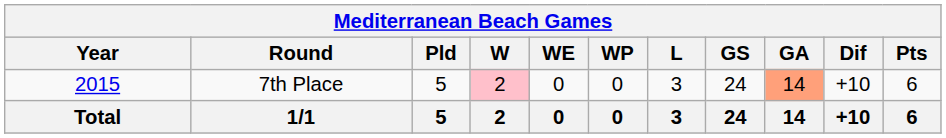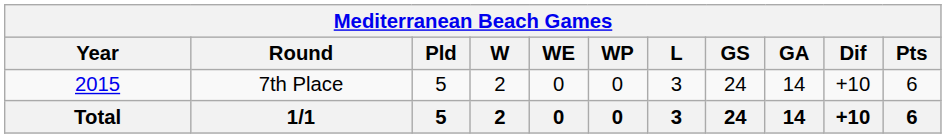(500, 85) pink background -> (500, 85) no background
(794, 85) lightsalmon background -> (794, 85) no background
